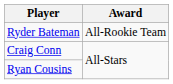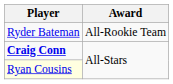(34, 50) normal -> (36, 50) bold
(39, 69) no background -> (39, 69) lightyellow background
